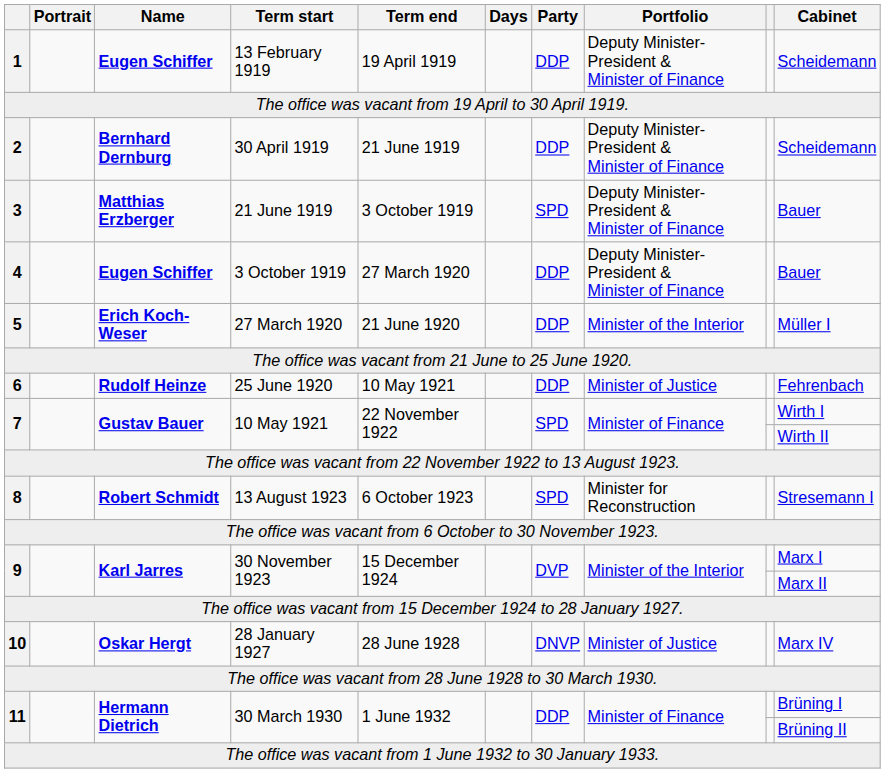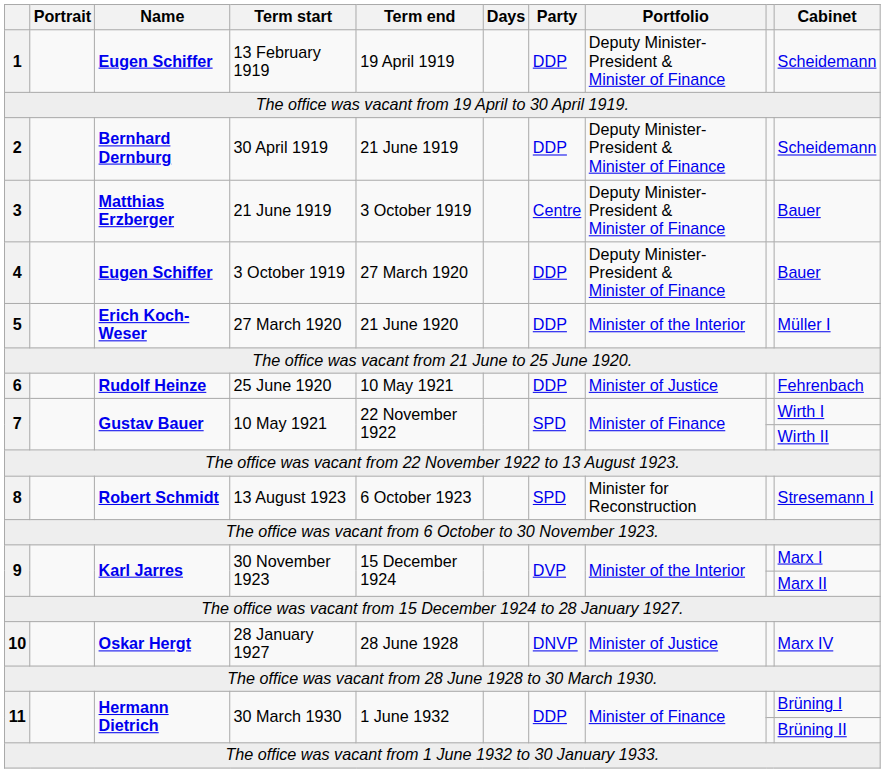(552, 210) SPD -> (557, 210) Centre
